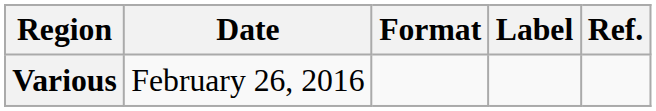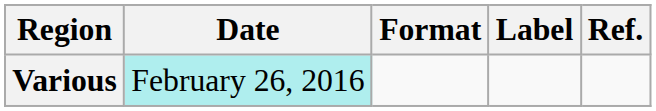(248, 79) no background -> (248, 79) paleturquoise background
